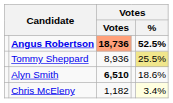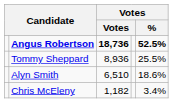(114, 44) lightsalmon background -> (114, 44) no background
(152, 59) khaki background -> (152, 59) no background
(116, 75) bold -> (116, 75) normal
(155, 91) lightyellow background -> (155, 91) no background
